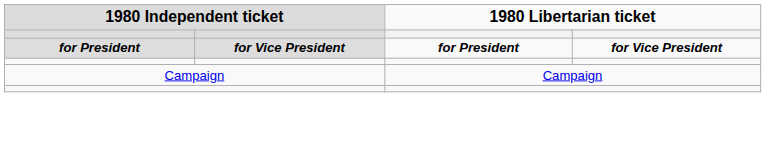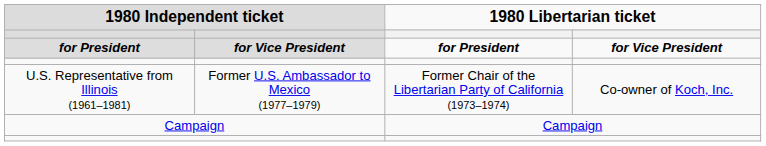+ row: (99, 90)
